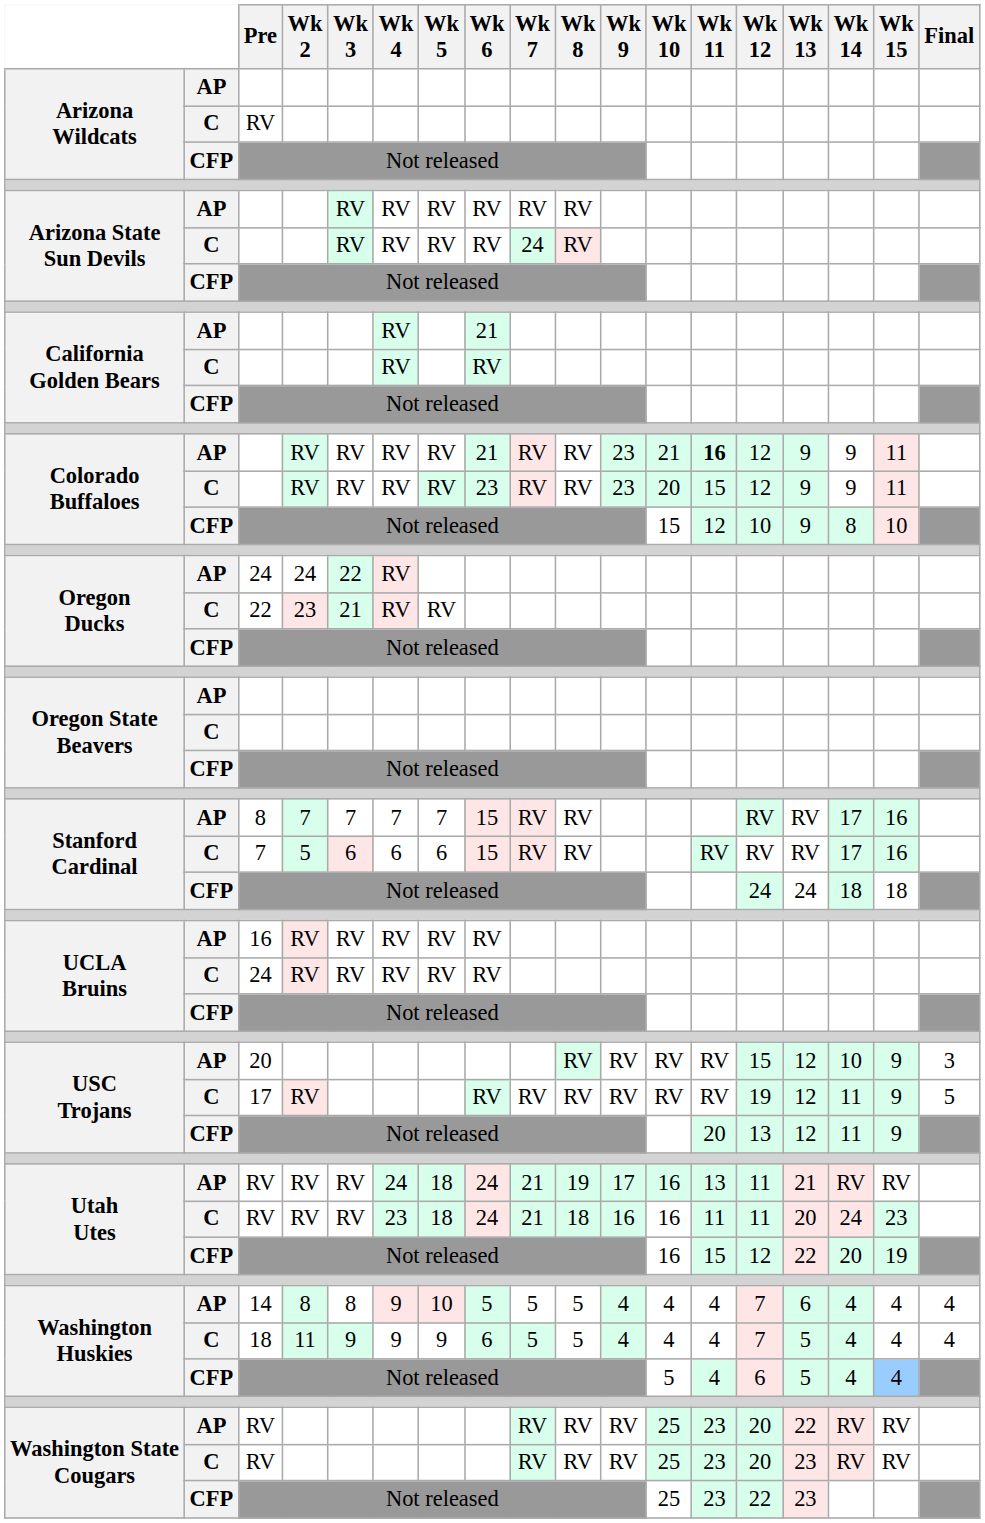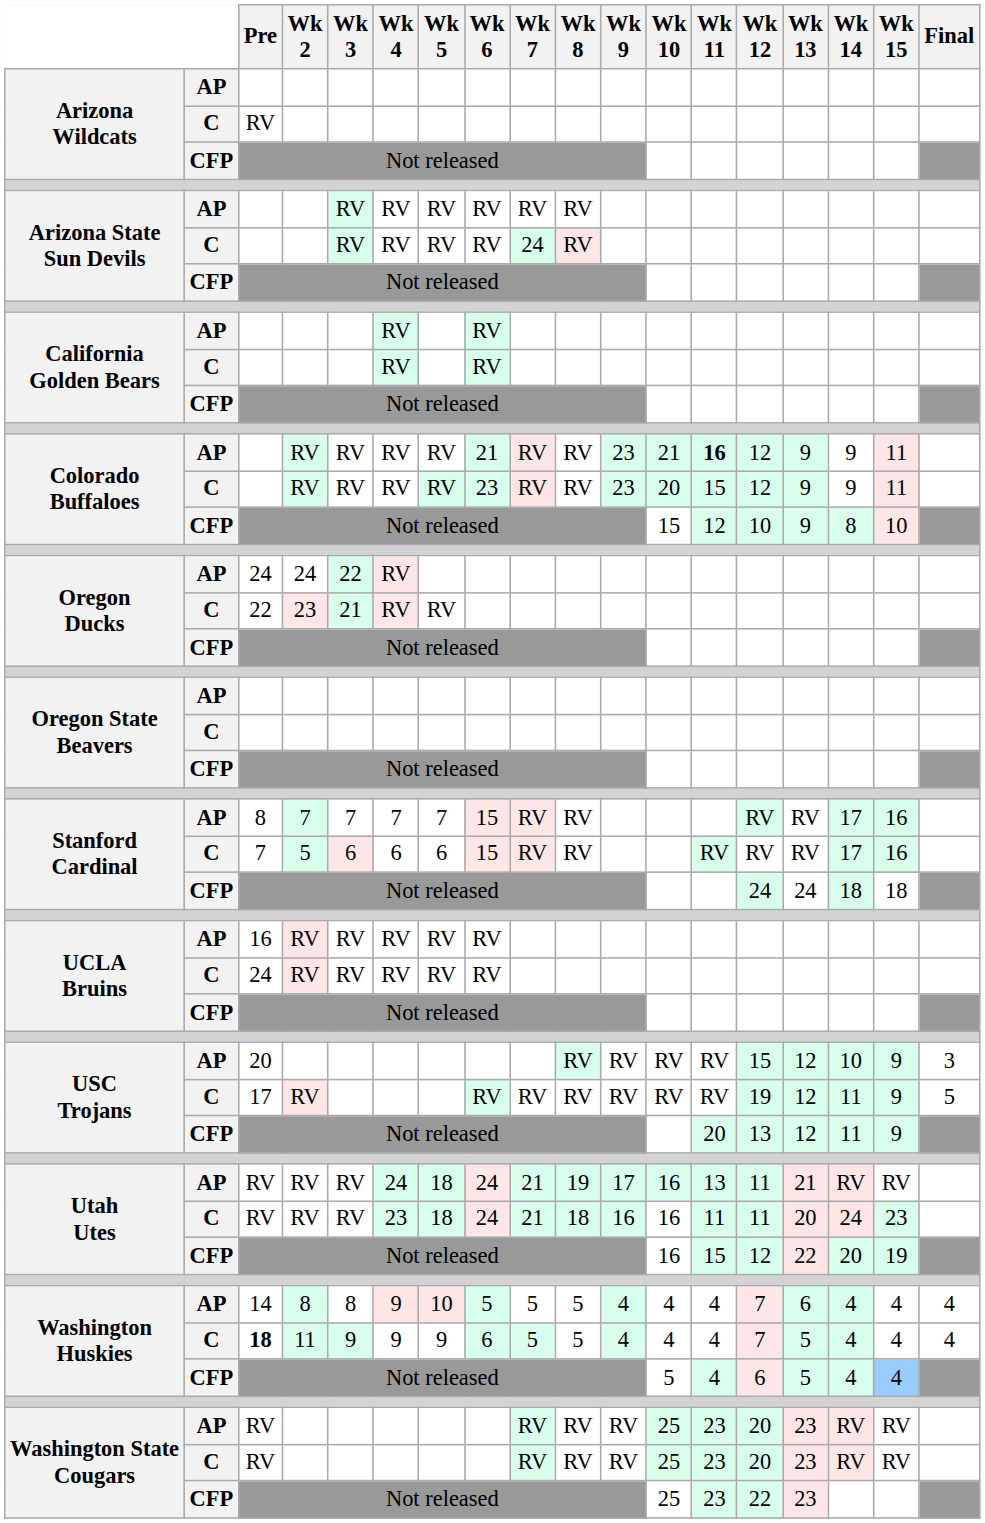(487, 330) 21 -> (487, 330) RV
(260, 1340) normal -> (260, 1340) bold
(805, 1425) 22 -> (805, 1425) 23
